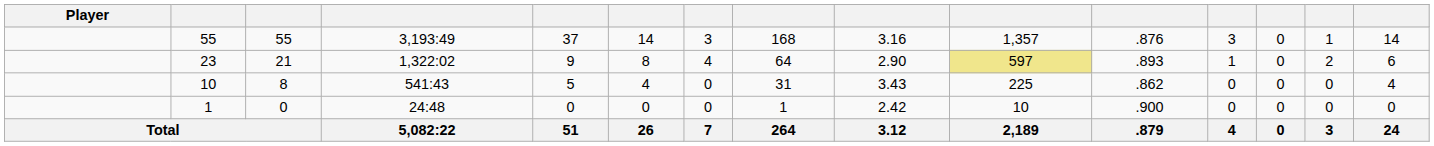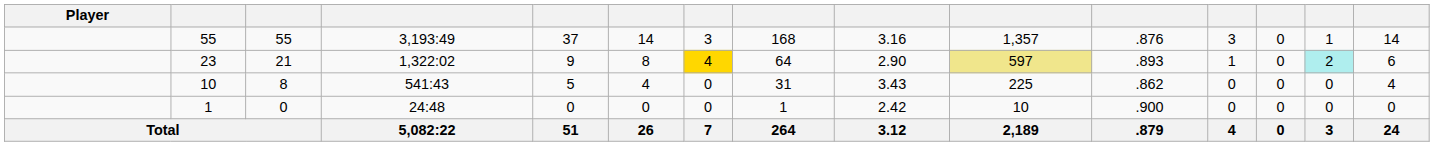(708, 61) no background -> (708, 61) gold background
(1329, 61) no background -> (1329, 61) paleturquoise background
